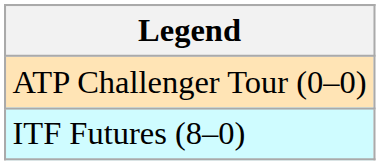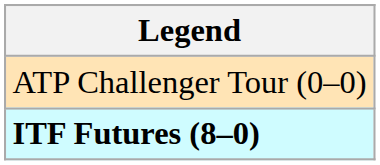(129, 133) normal -> (136, 133) bold
